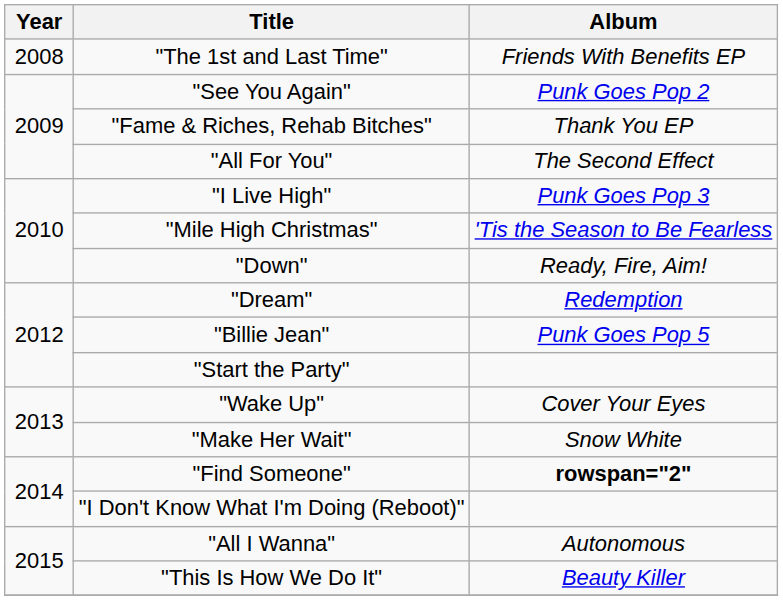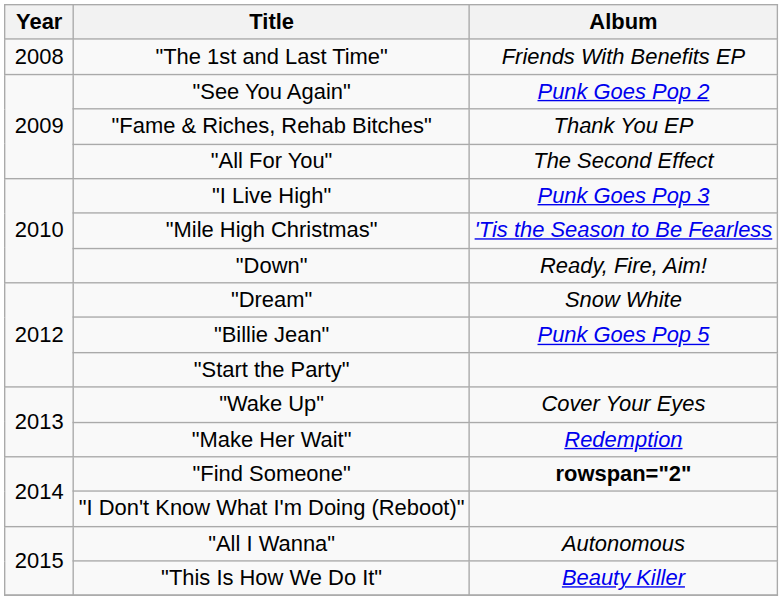(623, 299) Redemption -> (623, 299) Snow White
(623, 439) Snow White -> (623, 439) Redemption
